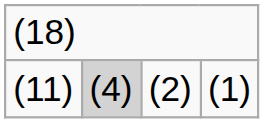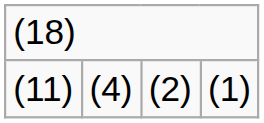(111, 88) lightgrey background -> (111, 88) no background
